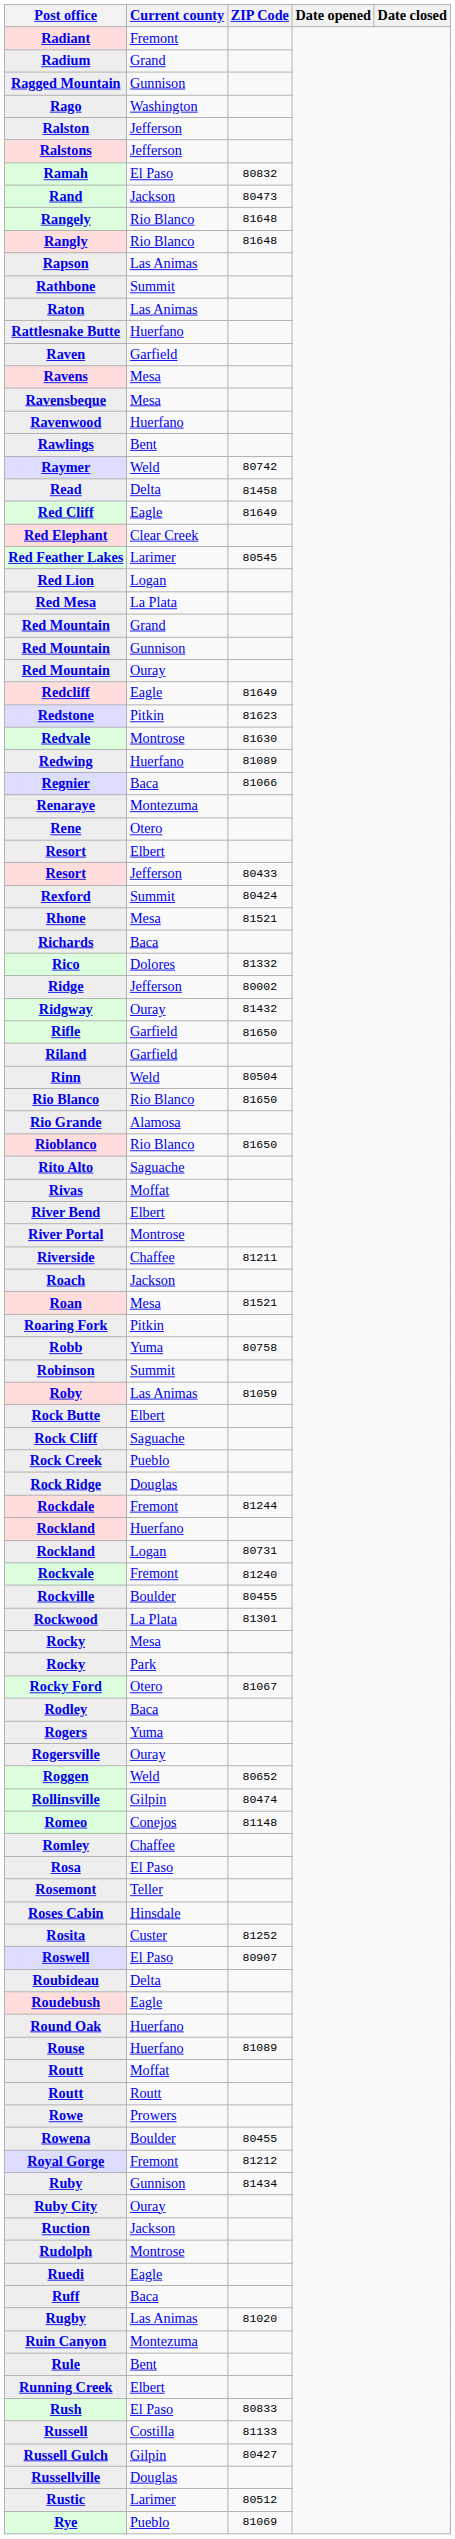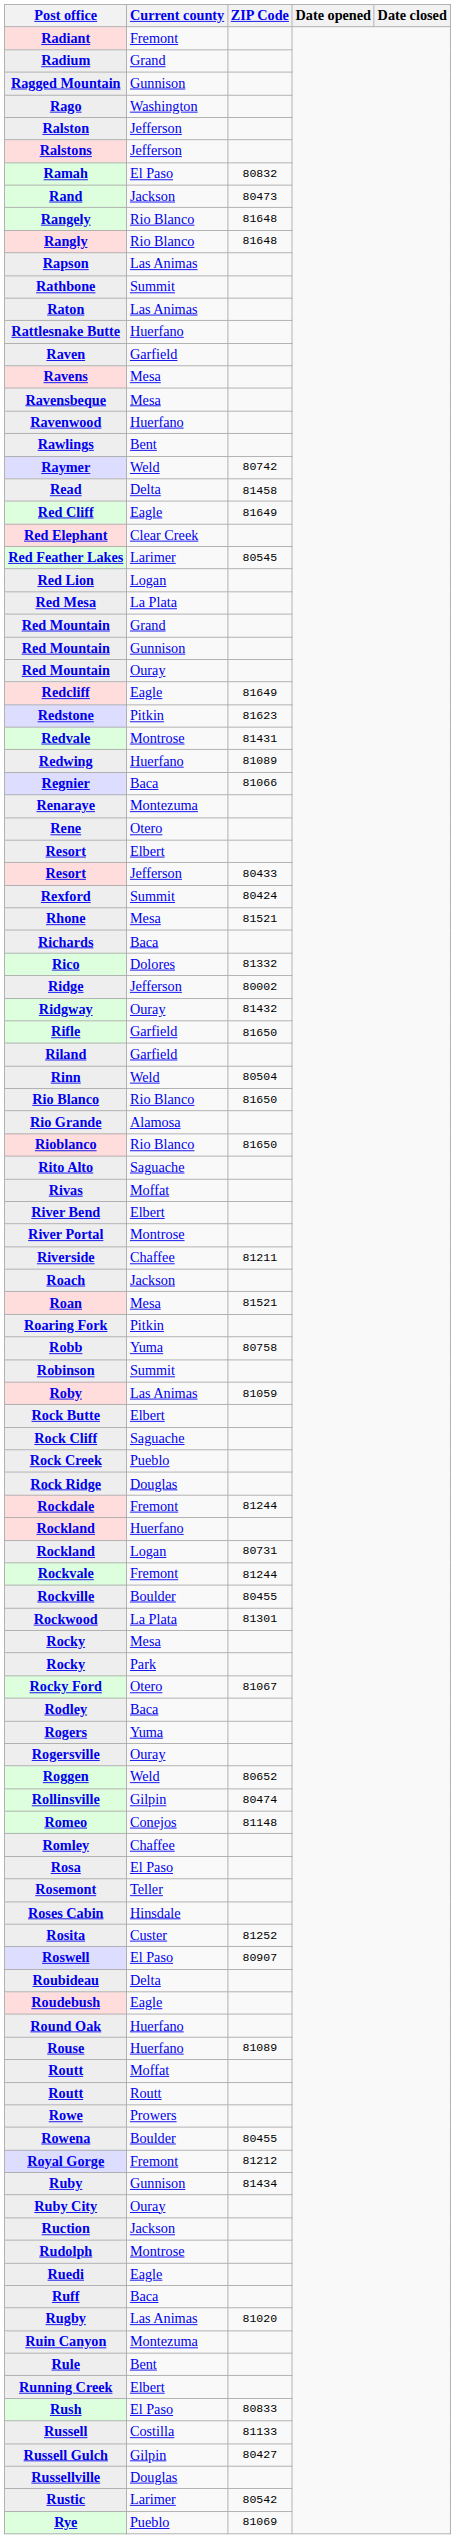(260, 738) 81630 -> (260, 738) 81431
(260, 1574) 81240 -> (260, 1574) 81244
(260, 2500) 80512 -> (260, 2500) 80542
